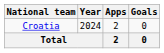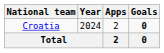(144, 26) normal -> (144, 26) bold
